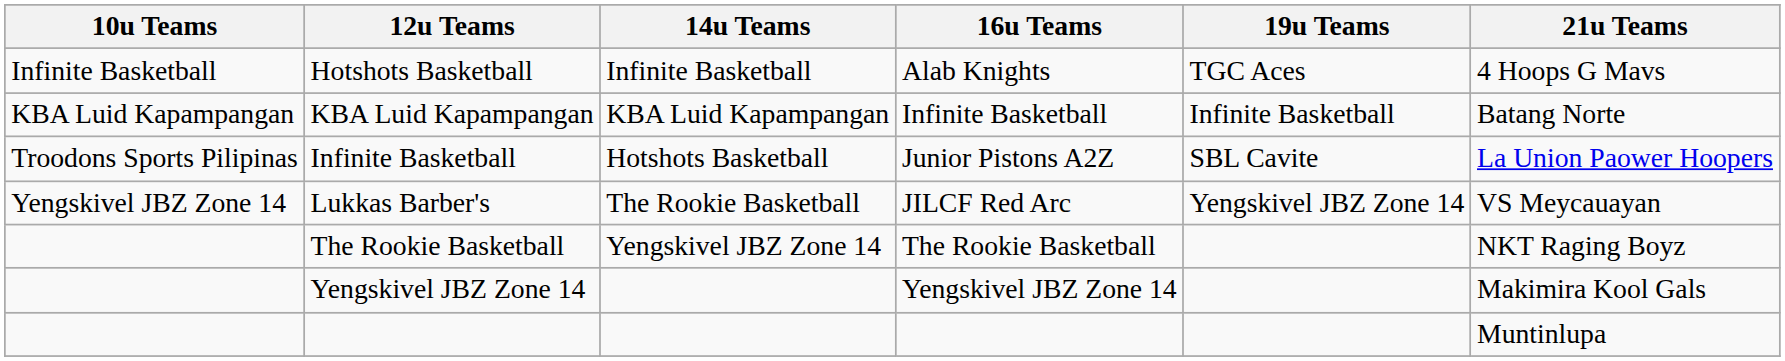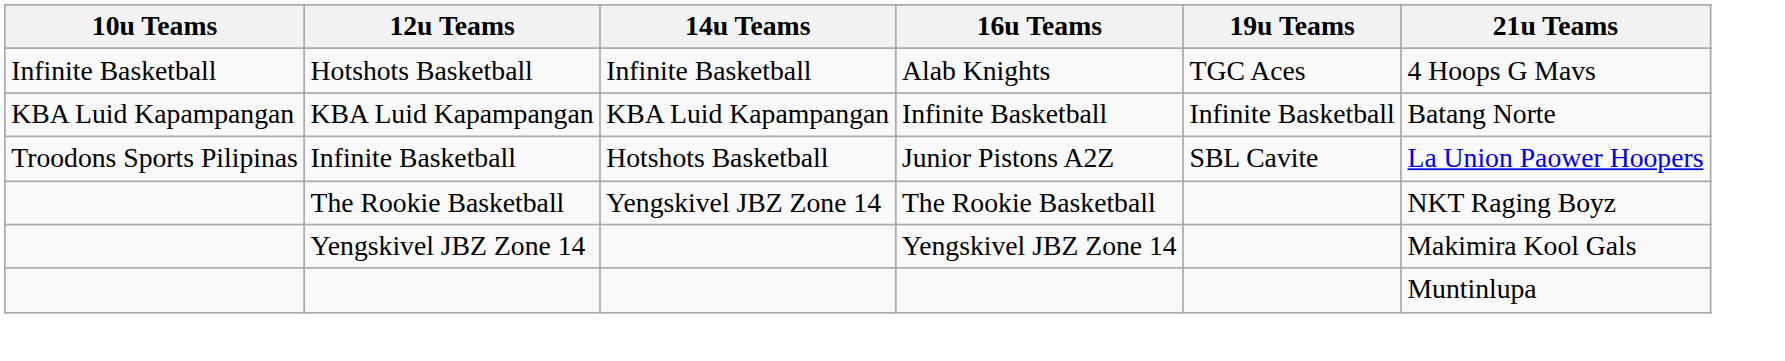- row: (400, 202)
